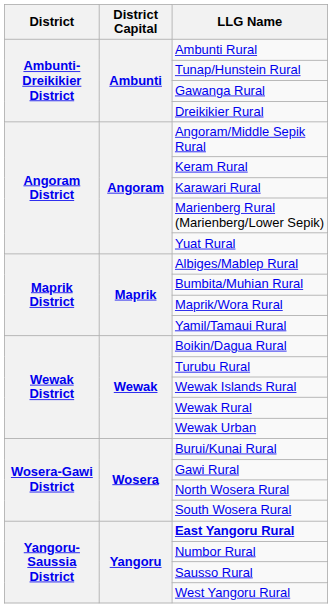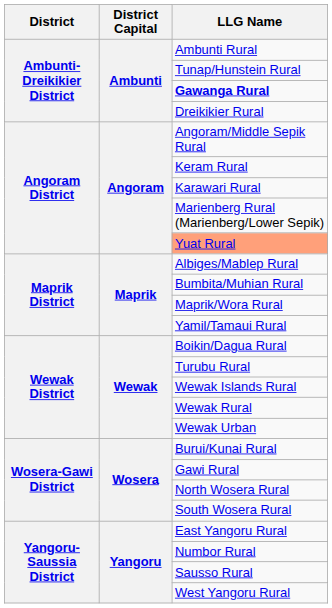(220, 91) normal -> (222, 91) bold
(205, 243) no background -> (205, 243) lightsalmon background
(235, 531) bold -> (231, 531) normal
